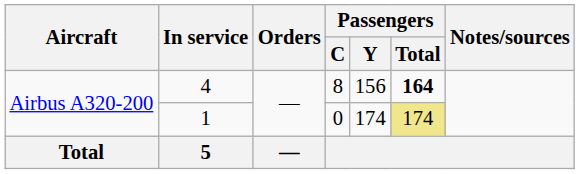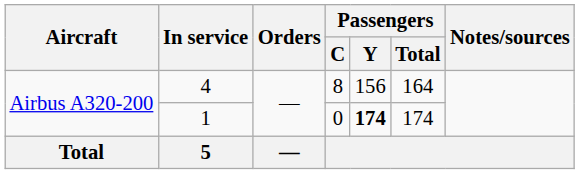(418, 86) bold -> (418, 86) normal
(370, 119) normal -> (370, 119) bold
(418, 119) khaki background -> (418, 119) no background
